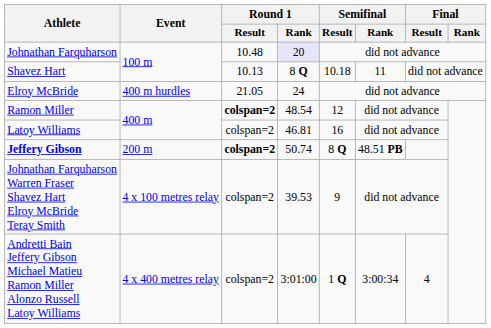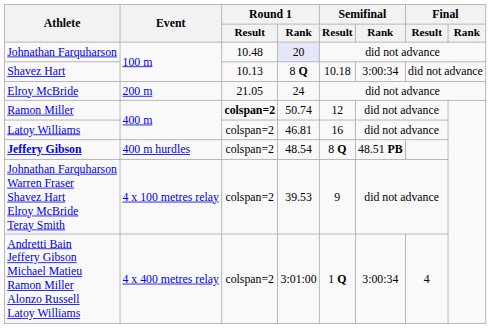(380, 72) 11 -> (380, 72) 3:00:34
(156, 91) 400 m hurdles -> (137, 91) 200 m
(299, 110) 48.54 -> (299, 110) 50.74
(137, 149) 200 m -> (156, 149) 400 m hurdles
(250, 149) bold -> (250, 149) normal
(299, 149) 50.74 -> (299, 149) 48.54
